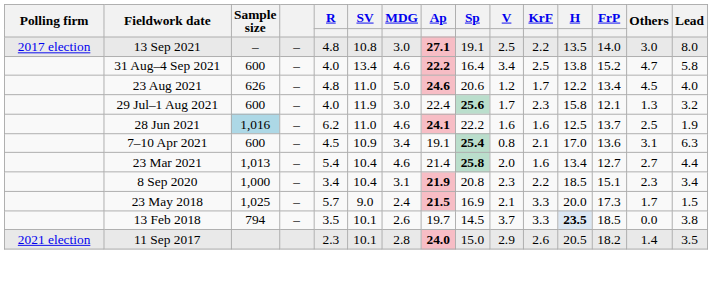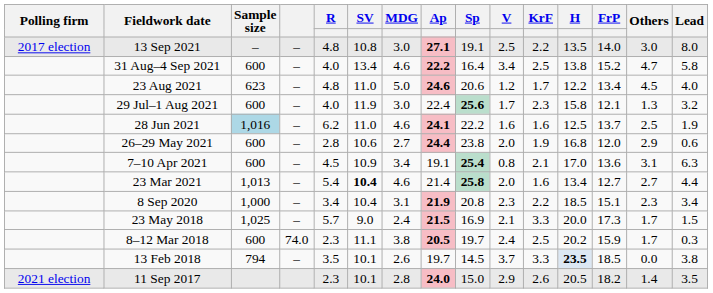(255, 85) 626 -> (255, 85) 623
+ row: (167, 143)
(365, 163) normal -> (365, 182) bold
+ row: (167, 240)
